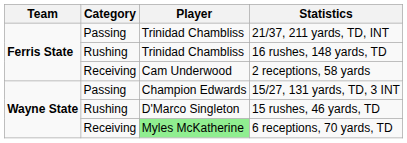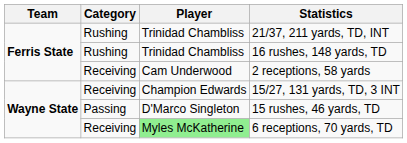(105, 33) Passing -> (106, 33) Rushing
(105, 90) Passing -> (110, 90) Receiving
(106, 109) Rushing -> (105, 109) Passing
